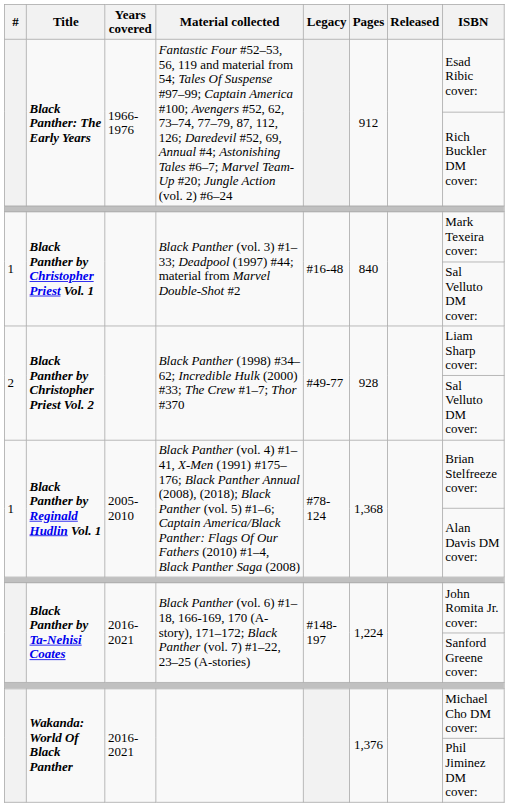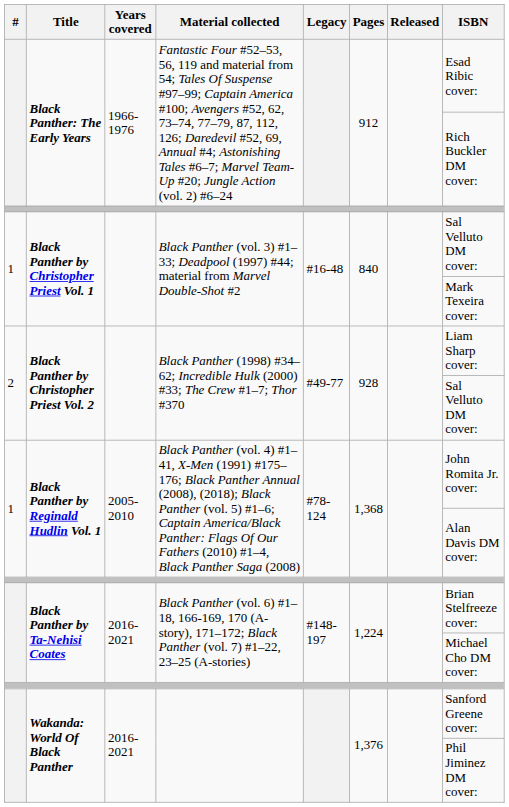(465, 236) Mark Texeira cover: -> (464, 244) Sal Velluto DM cover:
(464, 293) Sal Velluto DM cover: -> (465, 301) Mark Texeira cover:
(471, 474) Brian Stelfreeze cover: -> (472, 474) John Romita Jr. cover:
(472, 608) John Romita Jr. cover: -> (471, 608) Brian Stelfreeze cover:
(466, 657) Sanford Greene cover: -> (468, 657) Michael Cho DM cover:
(468, 713) Michael Cho DM cover: -> (466, 713) Sanford Greene cover:
